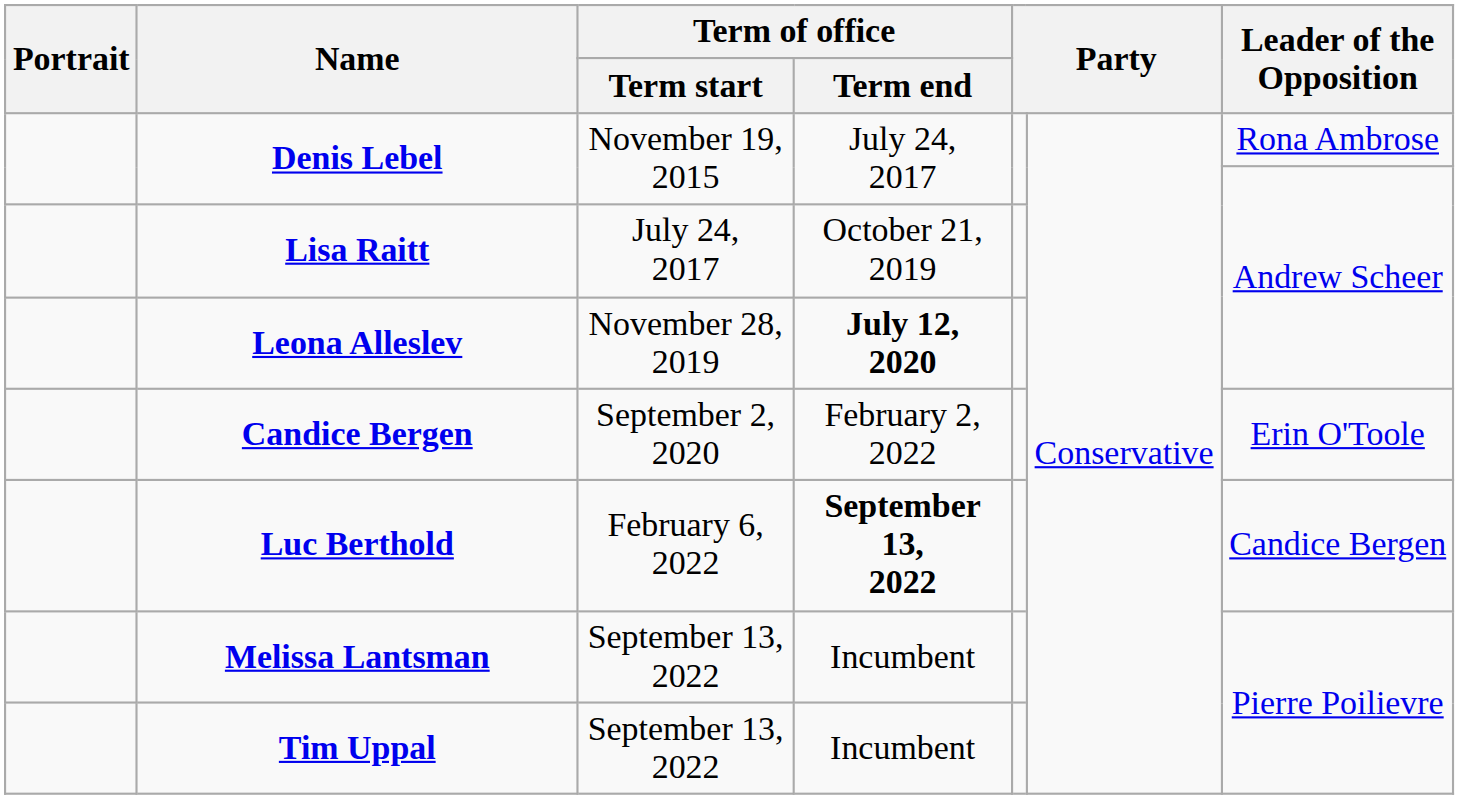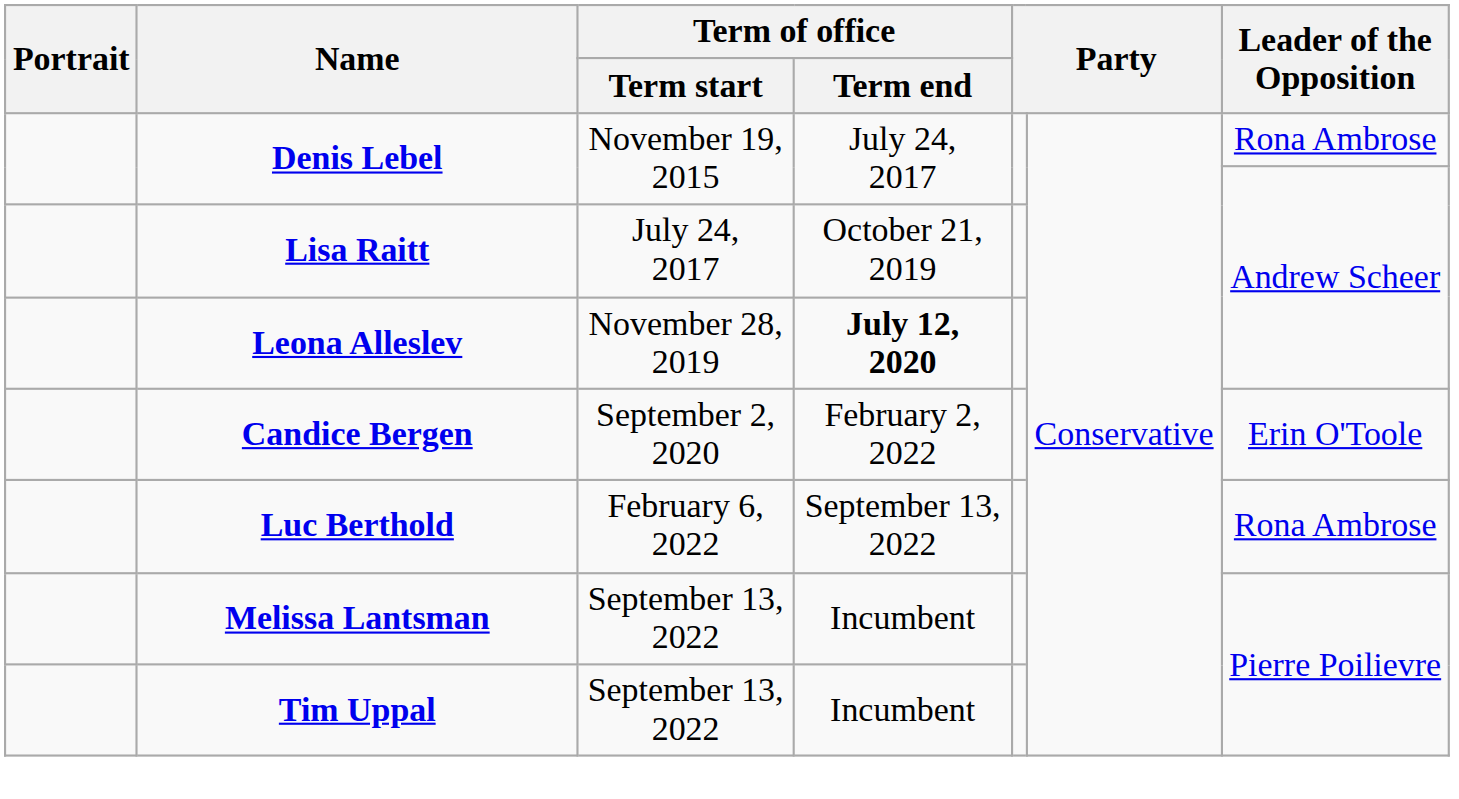(903, 544) bold -> (903, 525) normal
(1338, 544) Candice Bergen -> (1335, 525) Rona Ambrose
